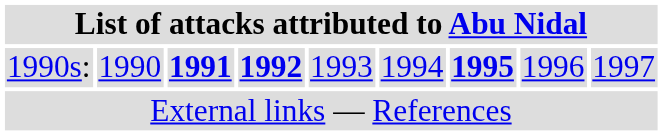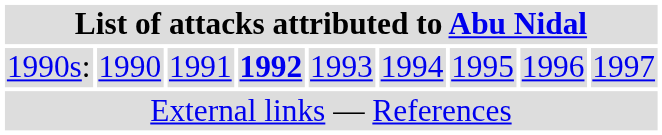(200, 67) bold -> (200, 67) normal
(483, 67) bold -> (483, 67) normal
